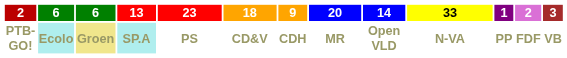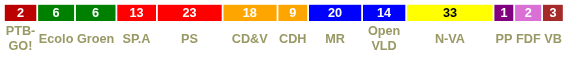(56, 38) paleturquoise background -> (56, 38) no background
(96, 38) khaki background -> (96, 38) no background
(137, 38) paleturquoise background -> (137, 38) no background
